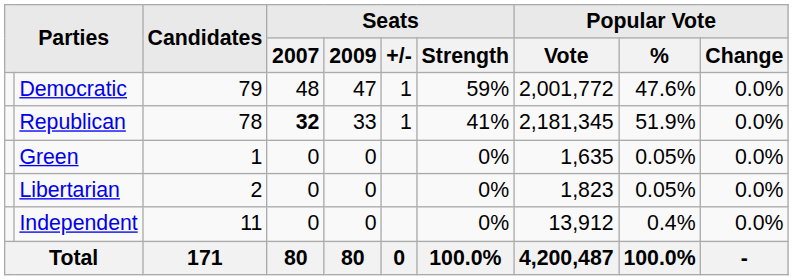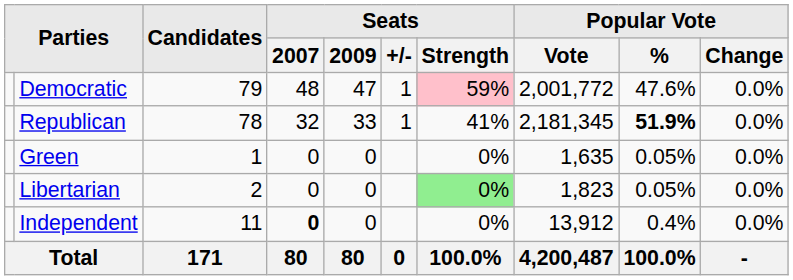(488, 88) no background -> (488, 88) pink background
(308, 122) bold -> (308, 122) normal
(665, 122) normal -> (665, 122) bold
(494, 190) no background -> (494, 190) lightgreen background
(313, 223) normal -> (313, 223) bold
